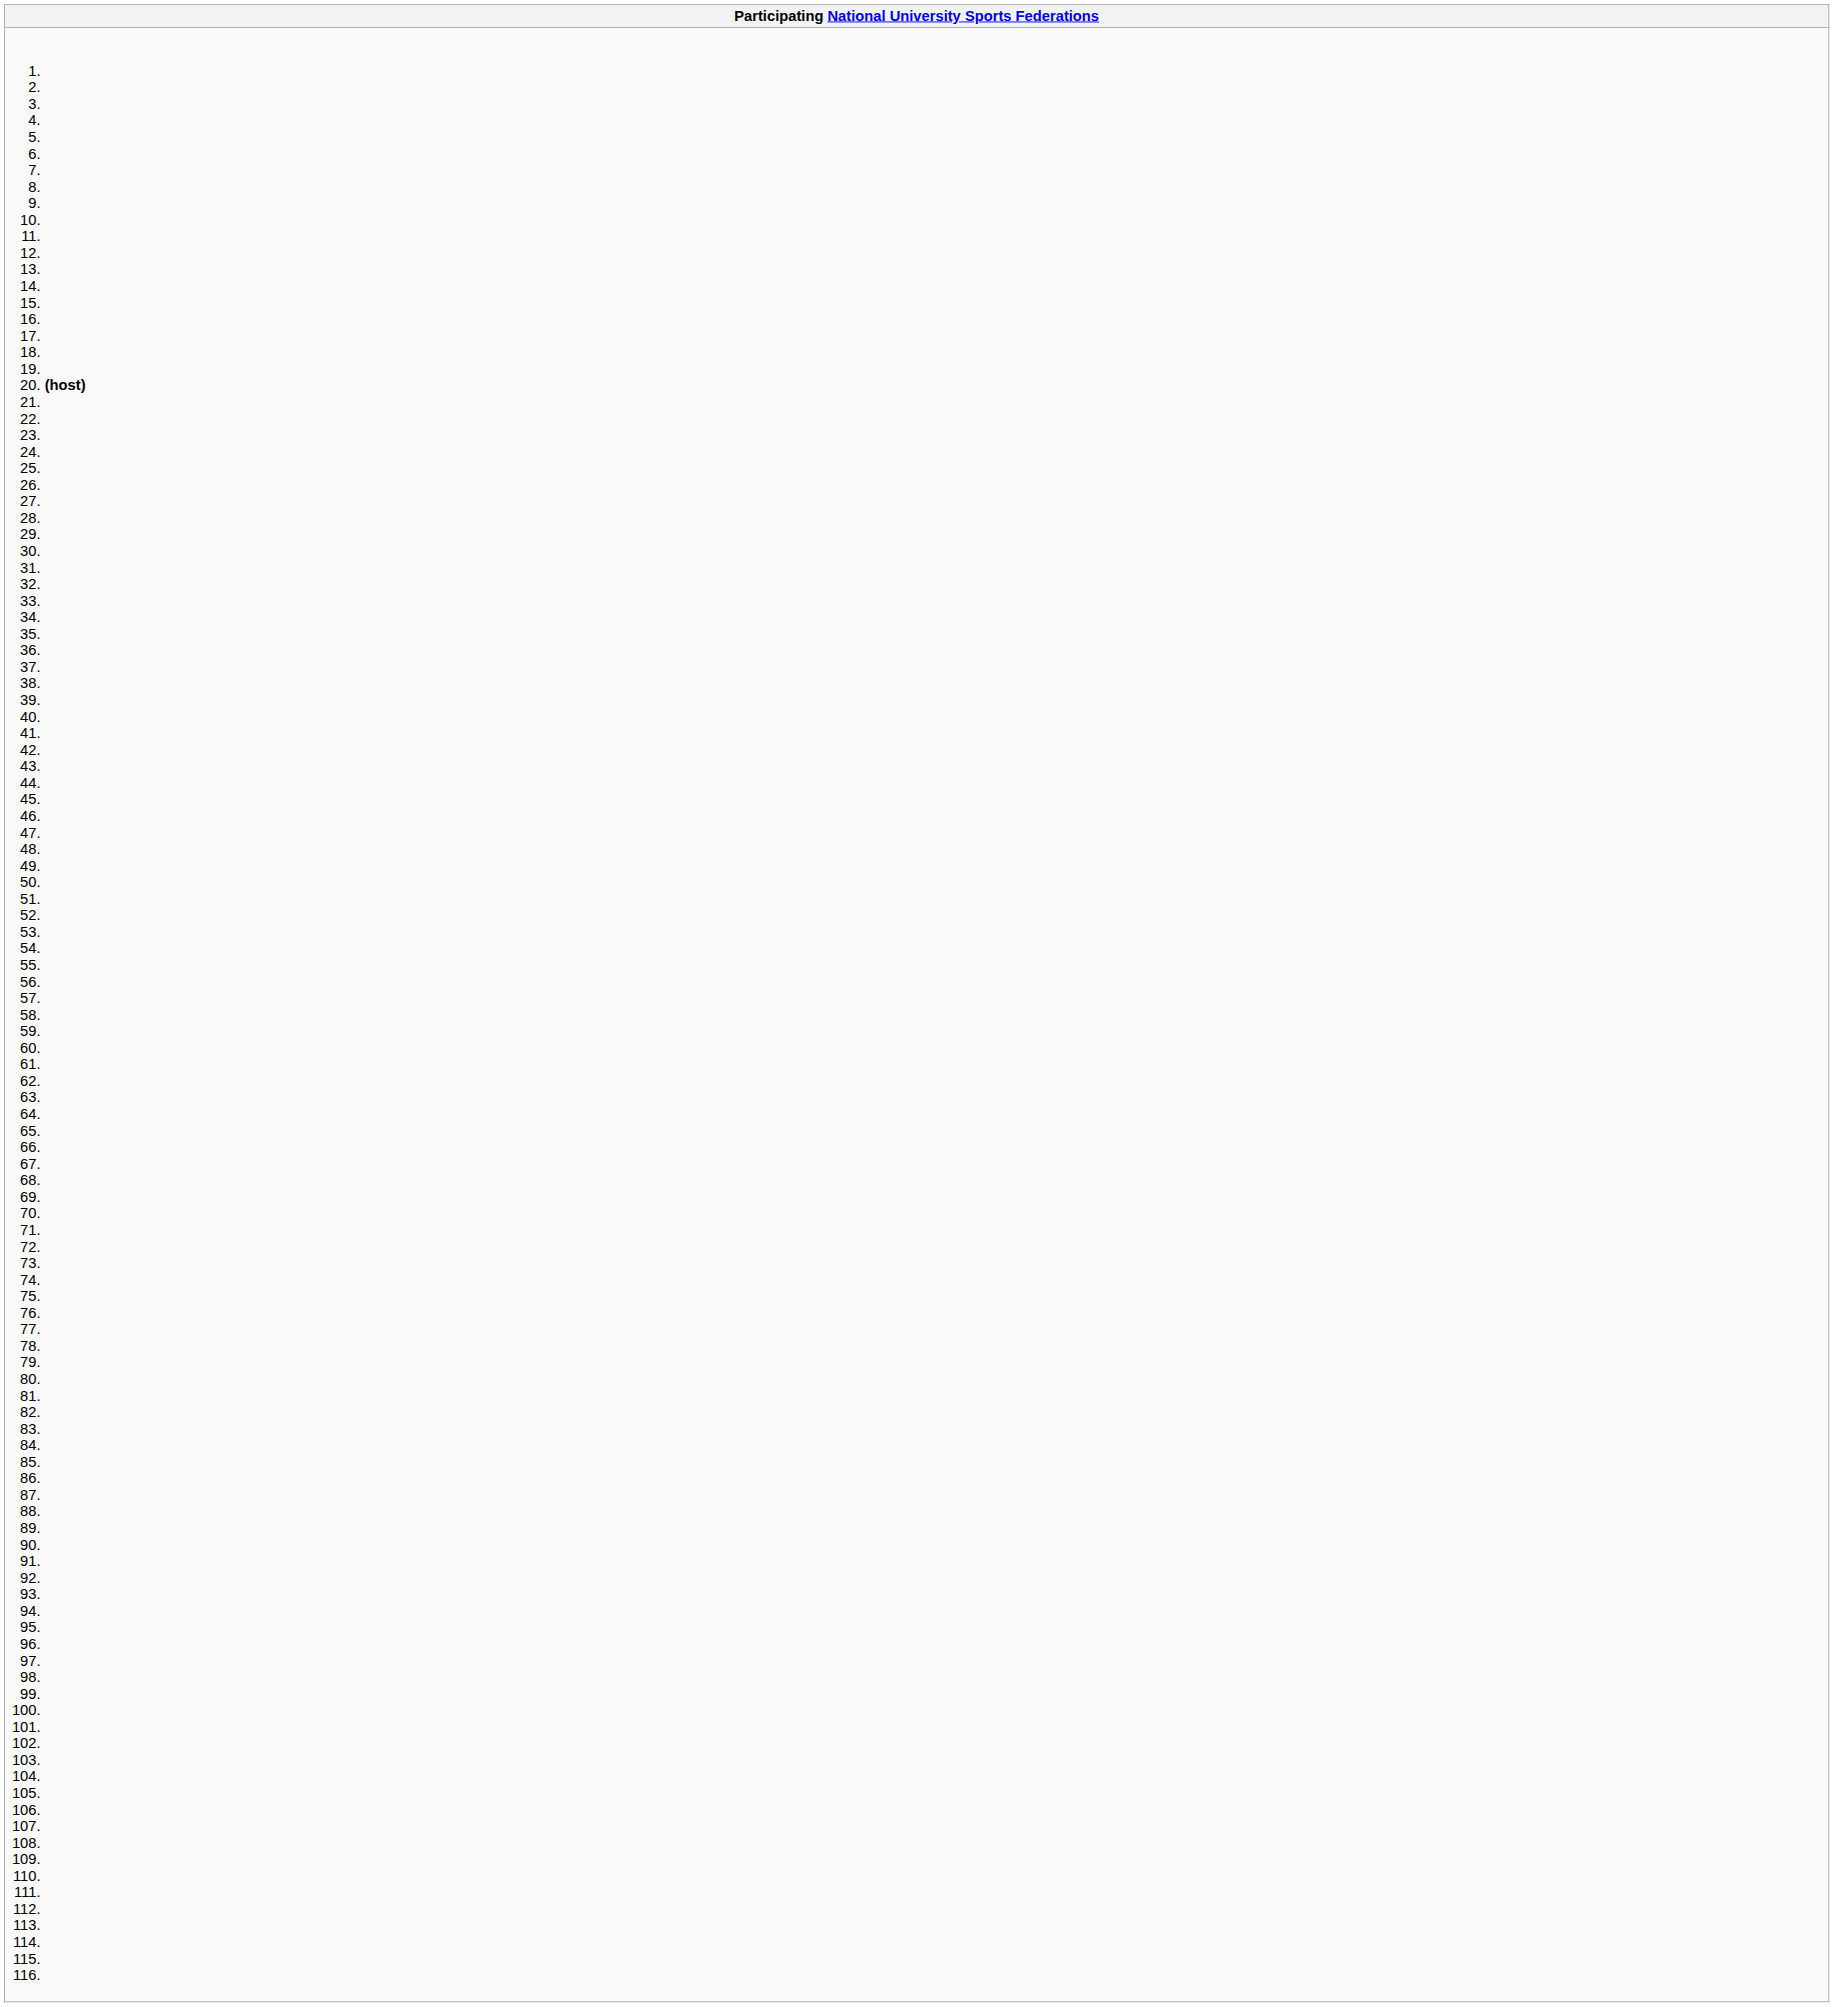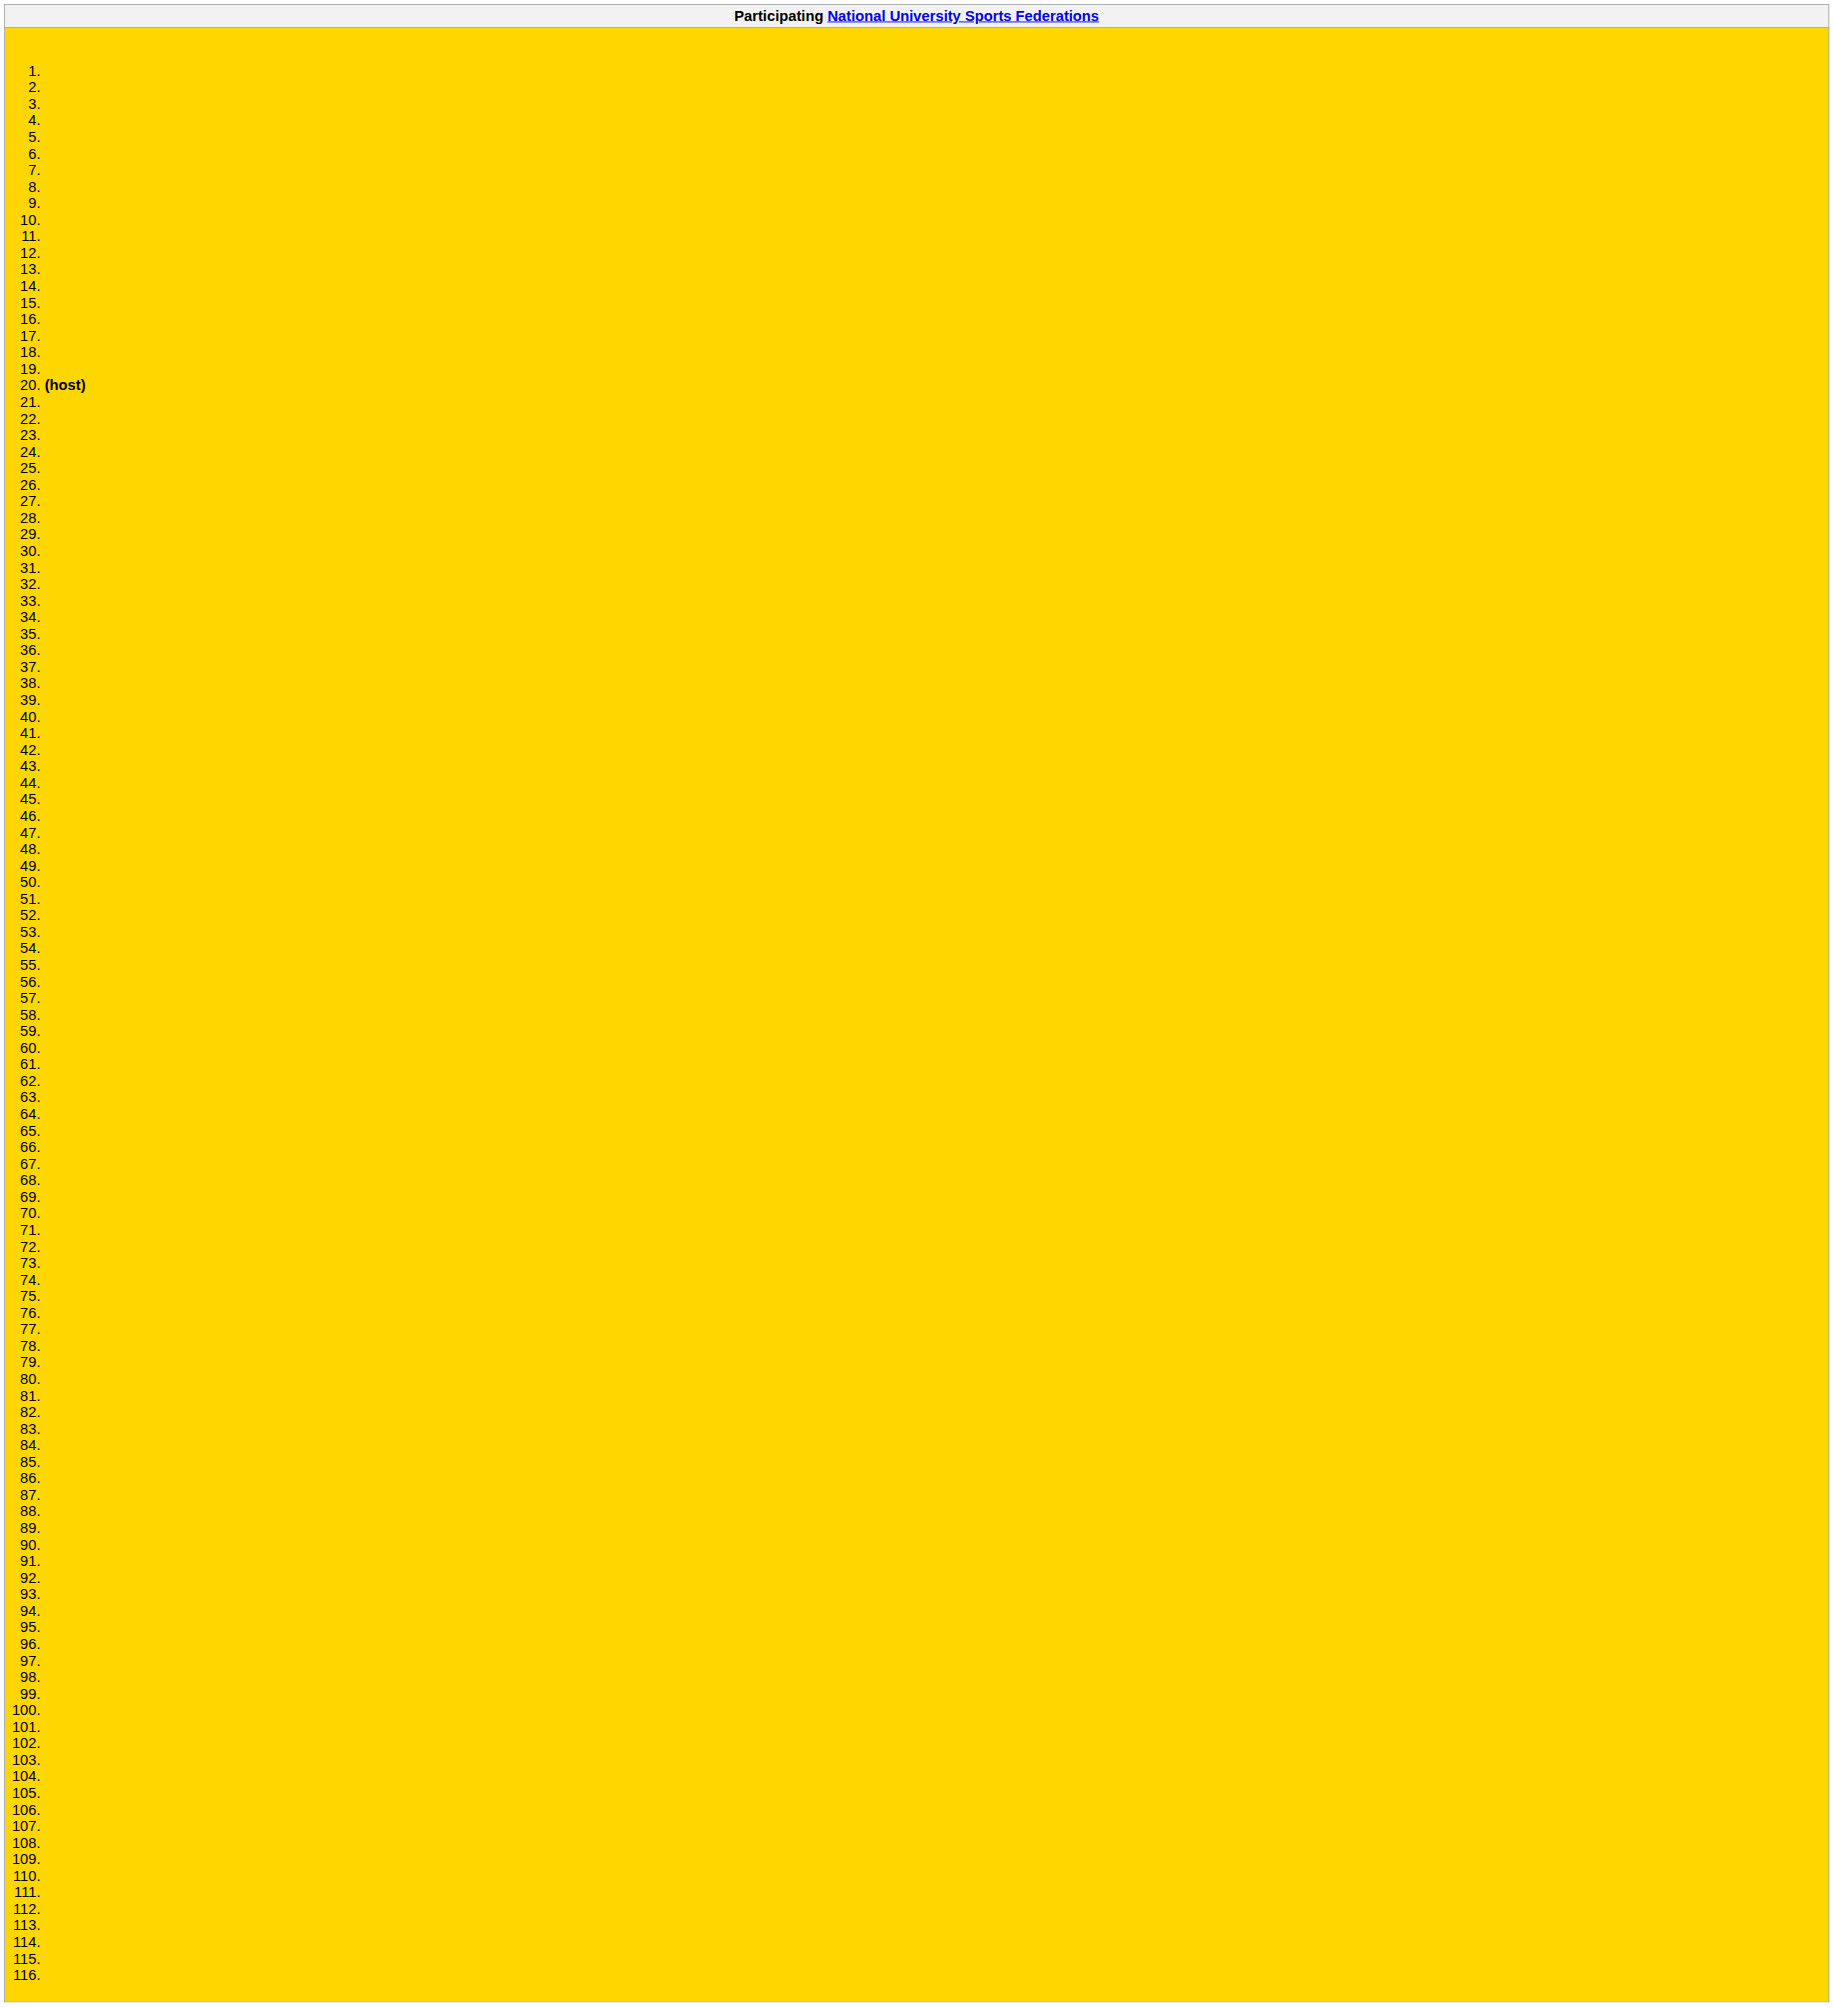(917, 1023) no background -> (917, 1023) gold background
